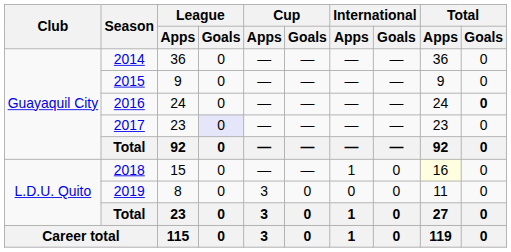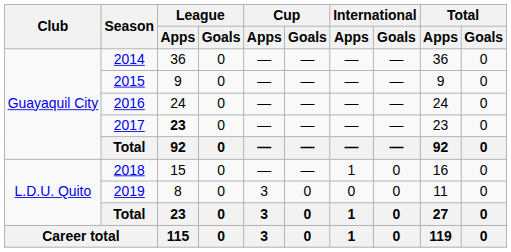(484, 103) bold -> (484, 103) normal
(178, 125) normal -> (178, 125) bold
(221, 125) lavender background -> (221, 125) no background
(441, 170) lightyellow background -> (441, 170) no background
